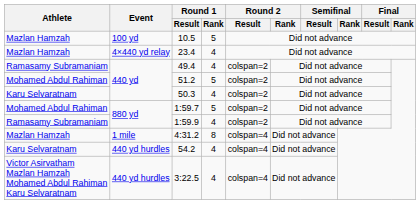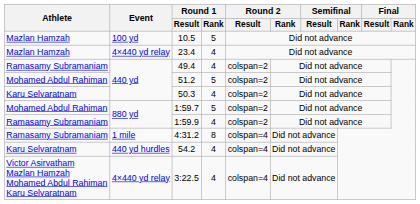(38, 136) Mazlan Hamzah -> (57, 136) Ramasamy Subramaniam
(141, 178) 440 yd hurdles -> (141, 178) 4×440 yd relay
